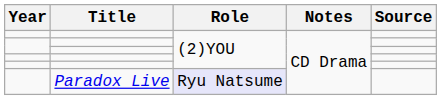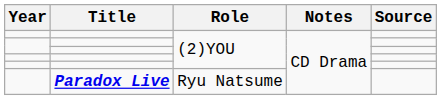(112, 82) normal -> (112, 82) bold
(230, 82) lavender background -> (230, 82) no background
